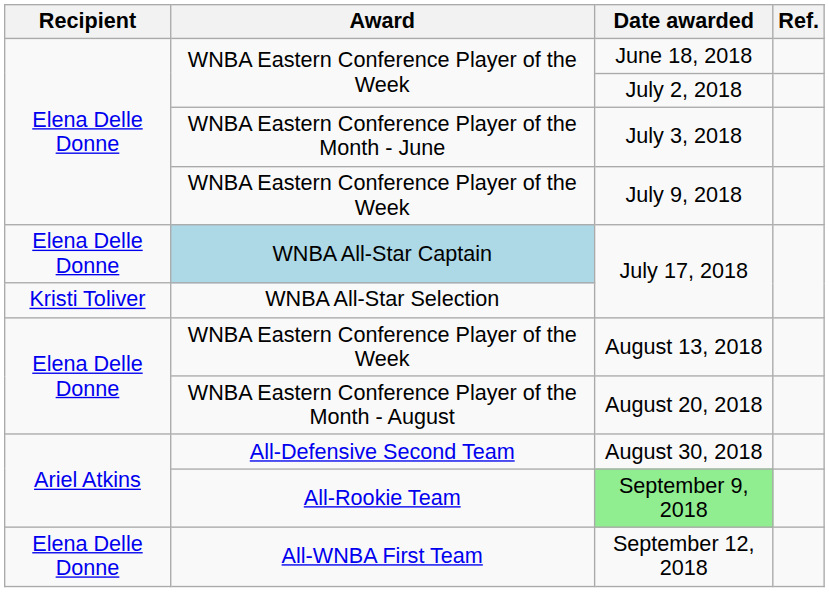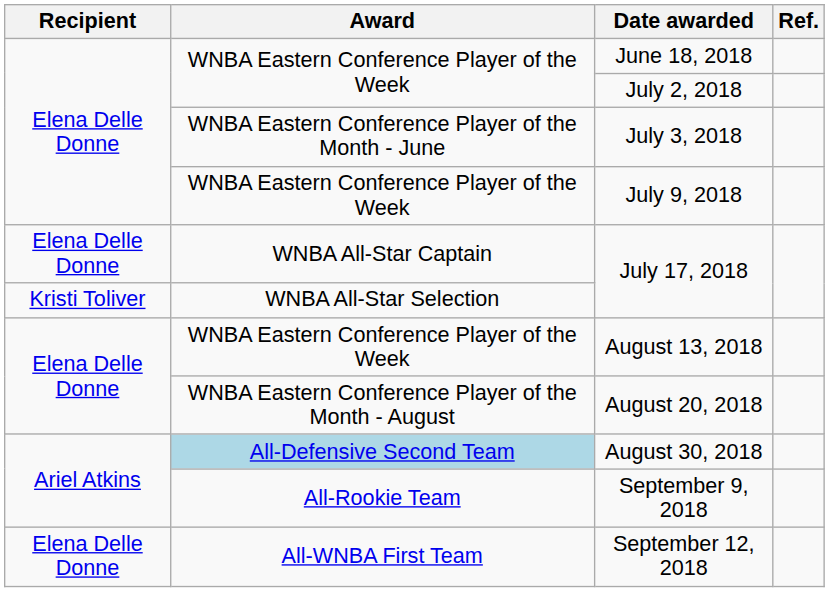(382, 253) lightblue background -> (382, 253) no background
(382, 451) no background -> (382, 451) lightblue background
(684, 497) lightgreen background -> (684, 497) no background
